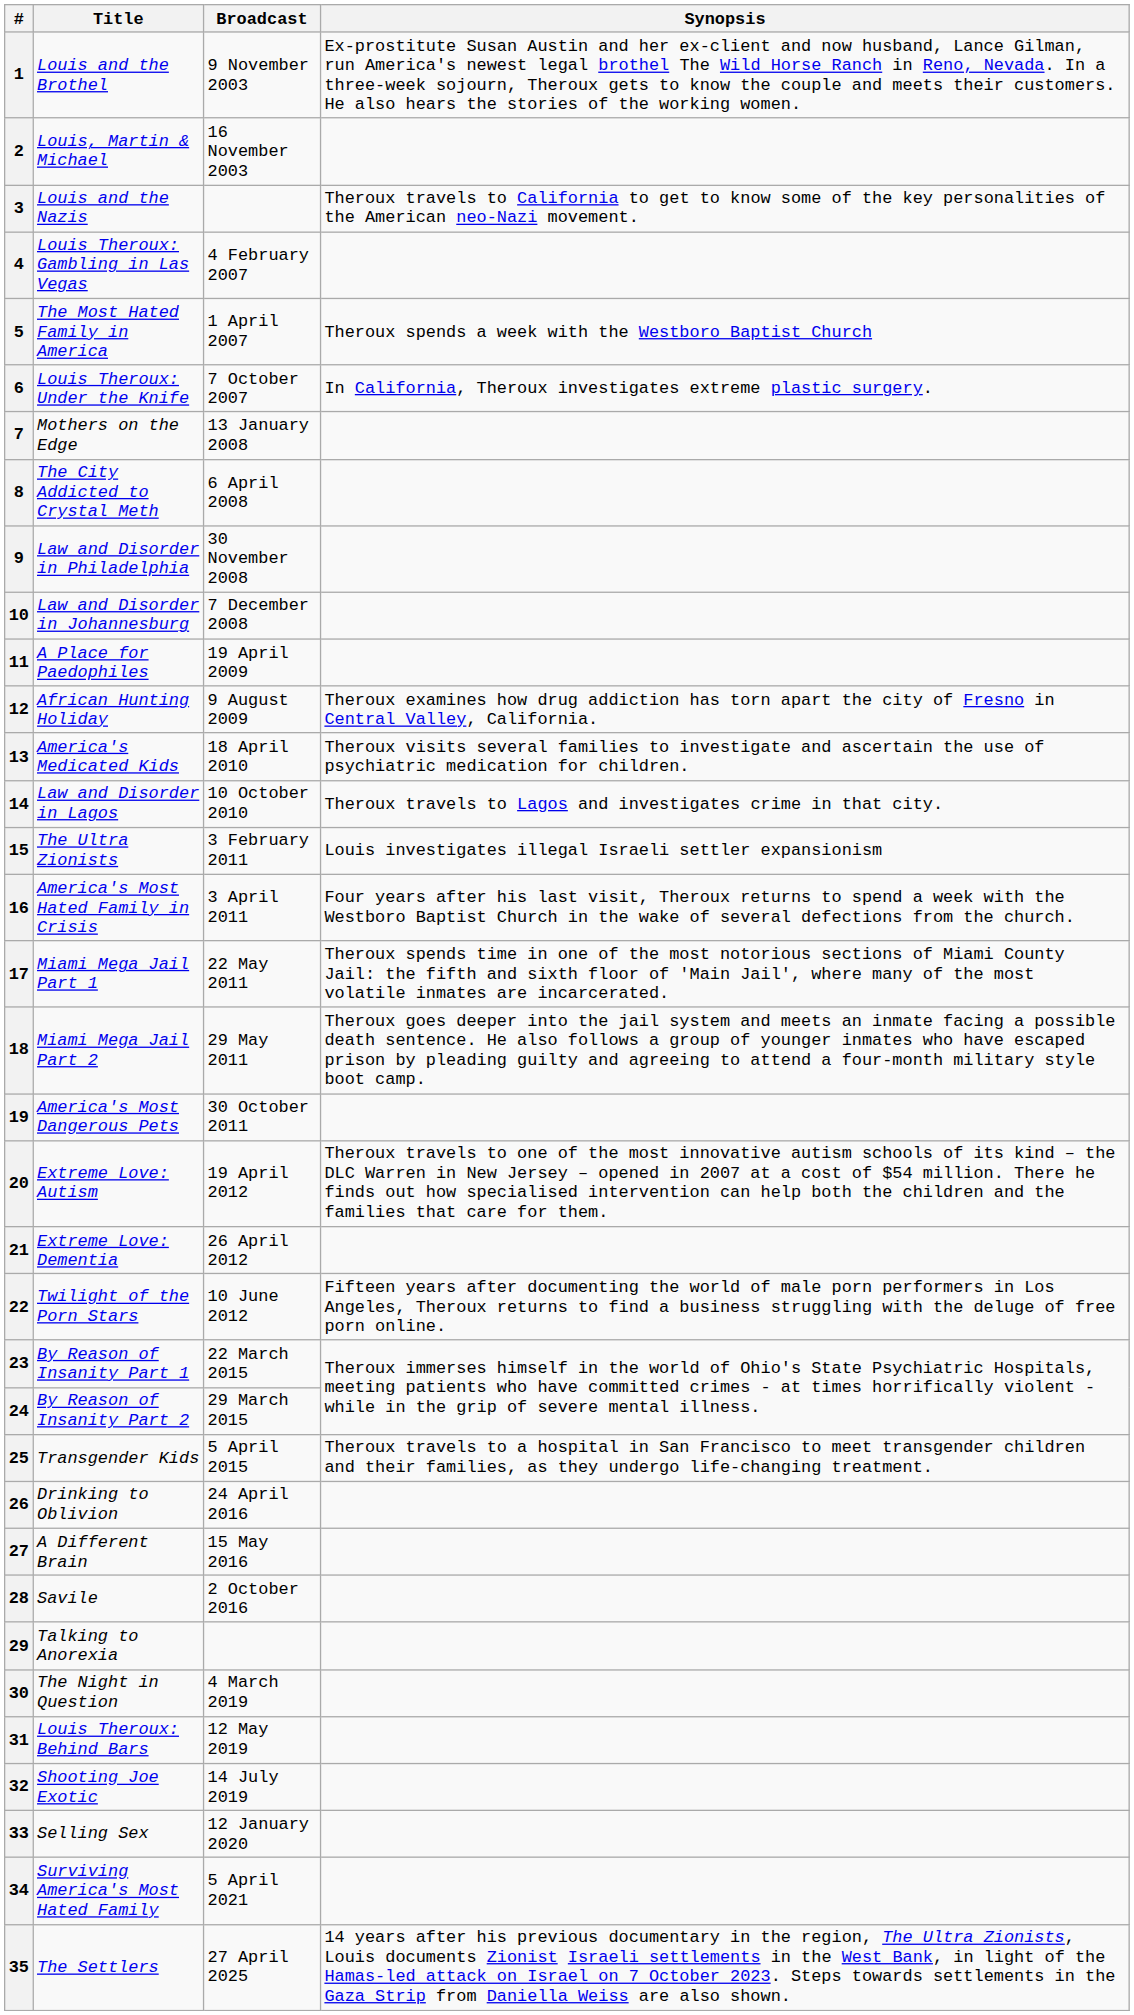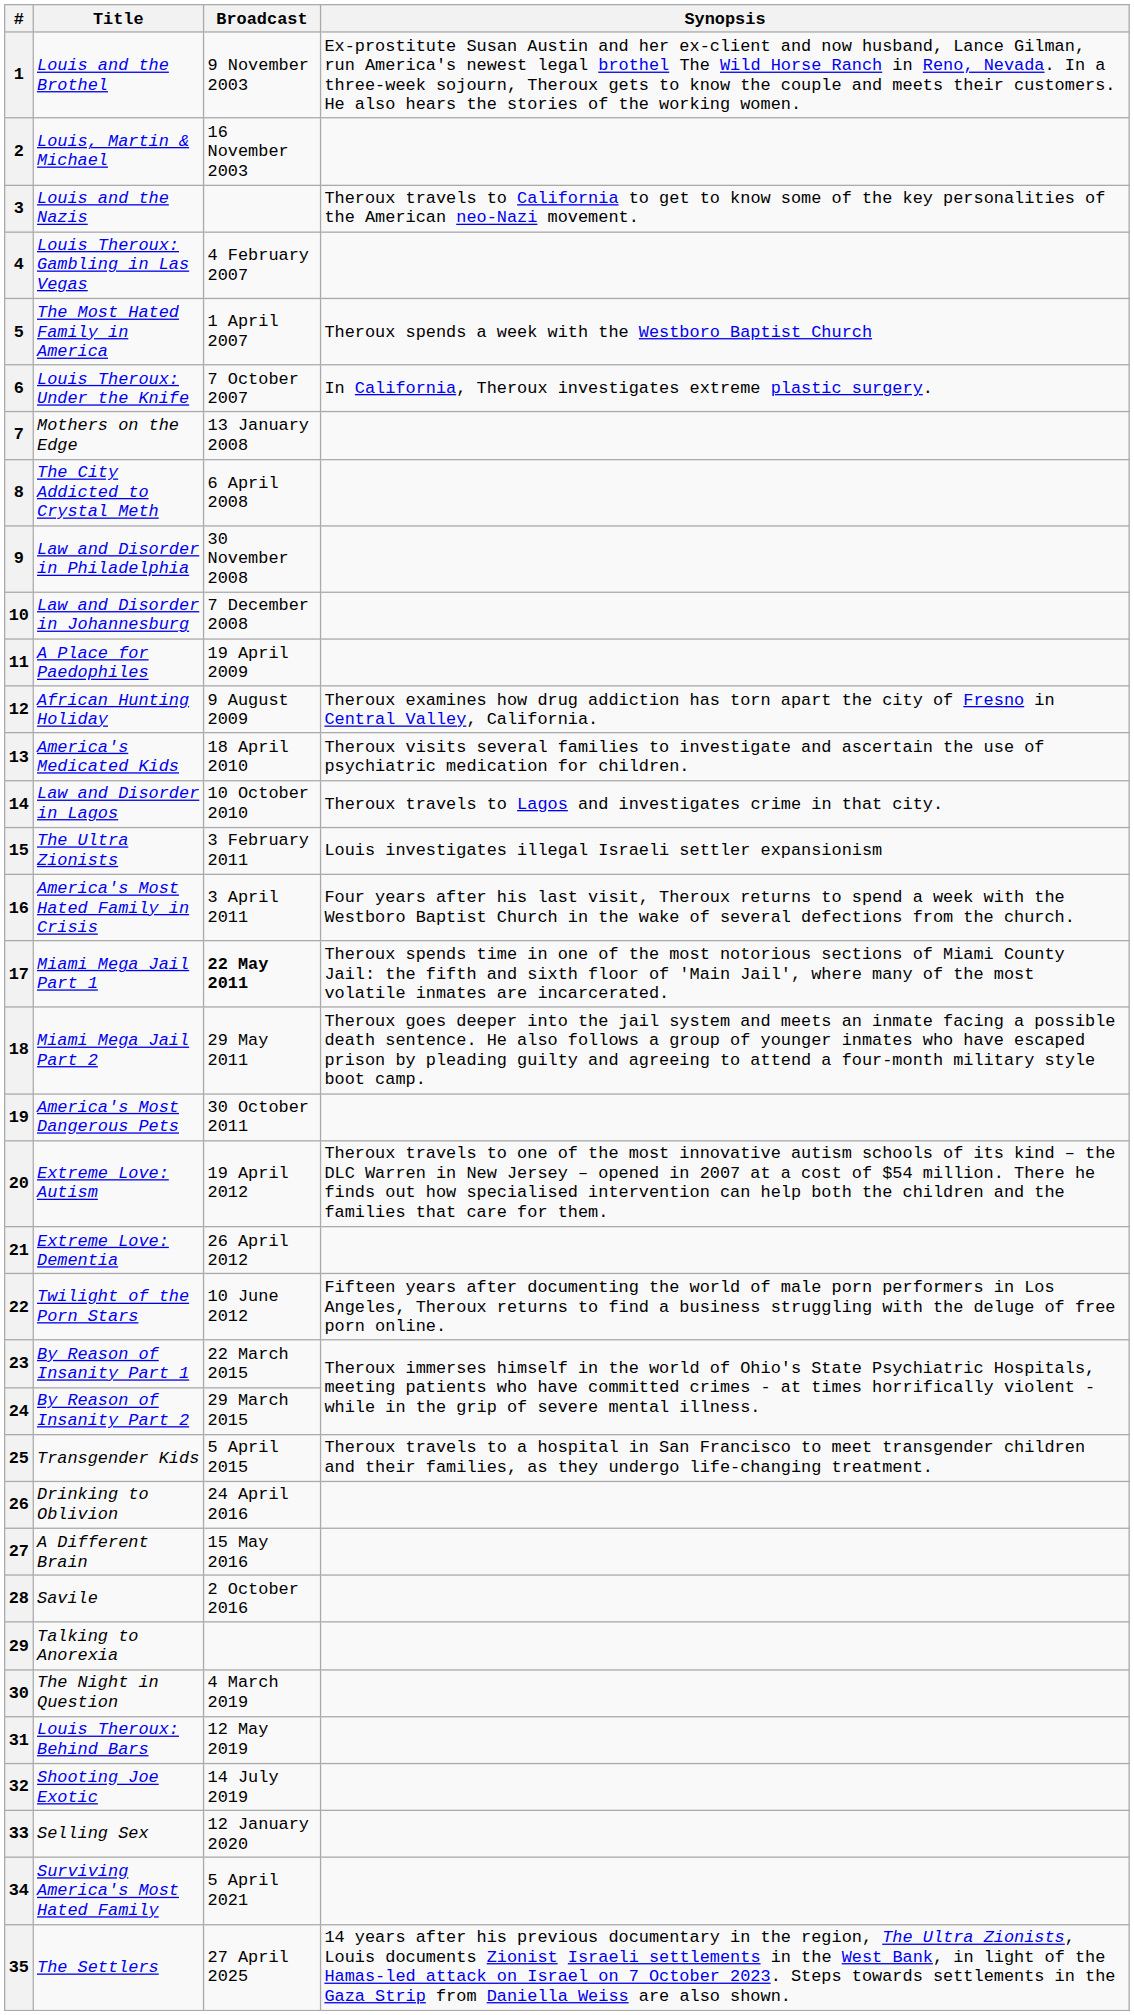(238, 974) normal -> (238, 974) bold
